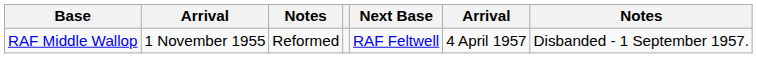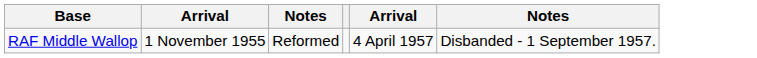- column: (396, 16)
